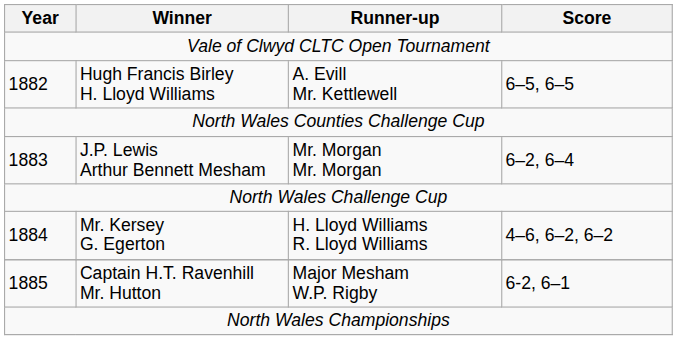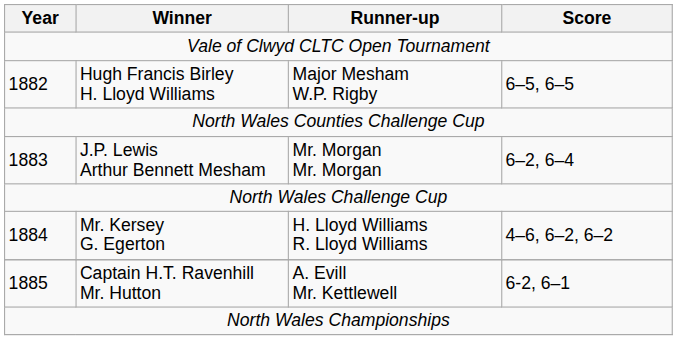(345, 84) A. Evill Mr. Kettlewell -> (351, 84) Major Mesham W.P. Rigby
(351, 283) Major Mesham W.P. Rigby -> (345, 283) A. Evill Mr. Kettlewell
